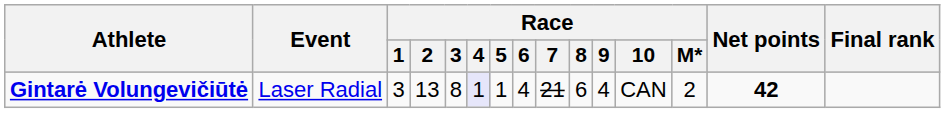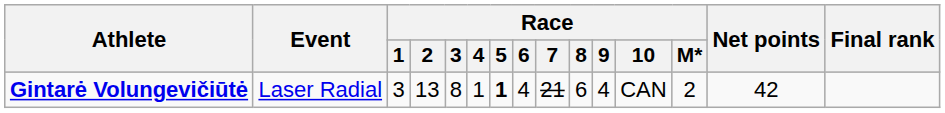(479, 90) lavender background -> (479, 90) no background
(501, 90) normal -> (501, 90) bold
(766, 90) bold -> (766, 90) normal
